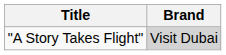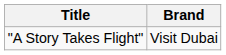(184, 38) lightgrey background -> (184, 38) no background
